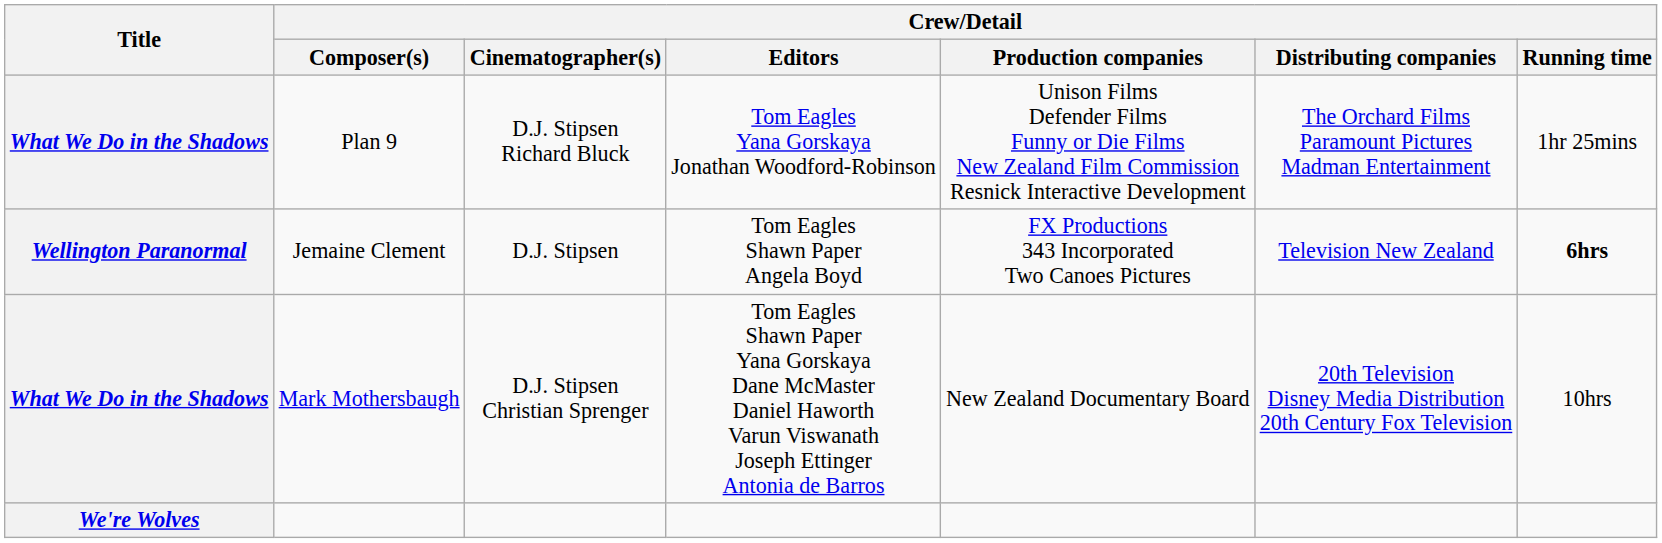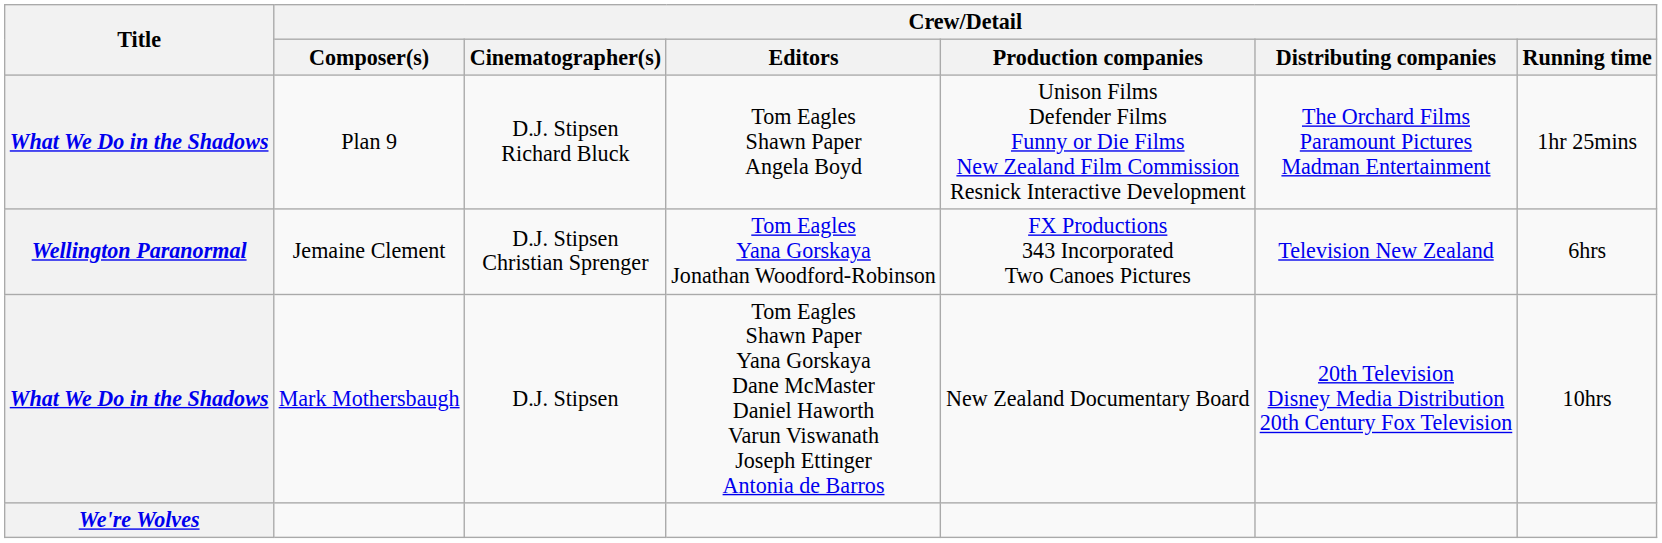(804, 141) Tom Eagles Yana Gorskaya Jonathan Woodford-Robinson -> (804, 141) Tom Eagles Shawn Paper Angela Boyd
(565, 251) D.J. Stipsen -> (565, 251) D.J. Stipsen Christian Sprenger
(804, 251) Tom Eagles Shawn Paper Angela Boyd -> (804, 251) Tom Eagles Yana Gorskaya Jonathan Woodford-Robinson
(1587, 251) bold -> (1587, 251) normal
(565, 398) D.J. Stipsen Christian Sprenger -> (565, 398) D.J. Stipsen
